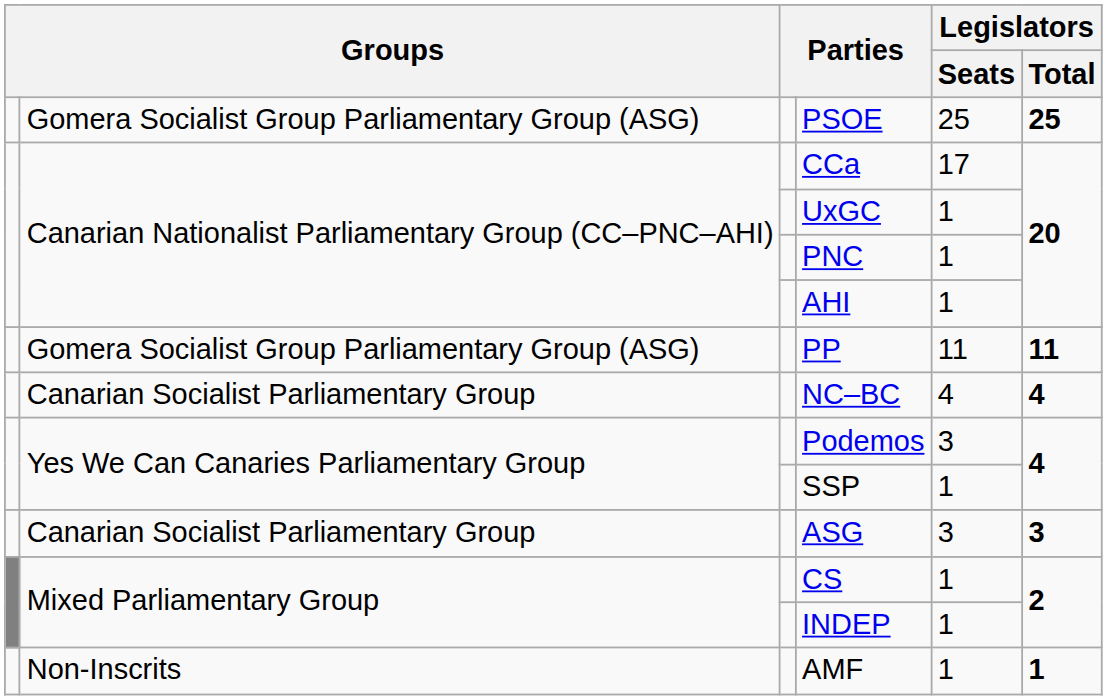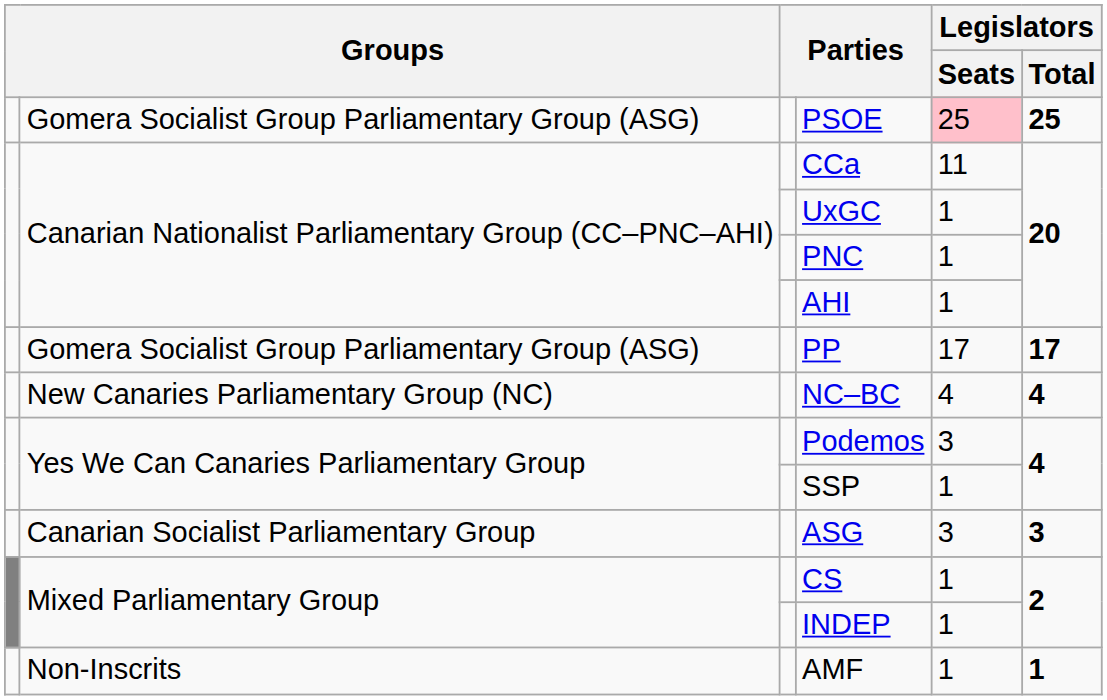(954, 119) no background -> (954, 119) pink background
(954, 165) 17 -> (953, 165) 11
(953, 348) 11 -> (954, 348) 17
(1044, 348) 11 -> (1045, 348) 17
(281, 394) Canarian Socialist Parliamentary Group -> (290, 394) New Canaries Parliamentary Group (NC)
